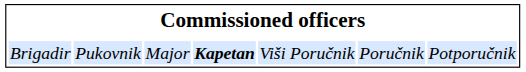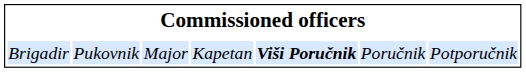(224, 52) bold -> (222, 52) normal
(307, 52) normal -> (307, 52) bold
